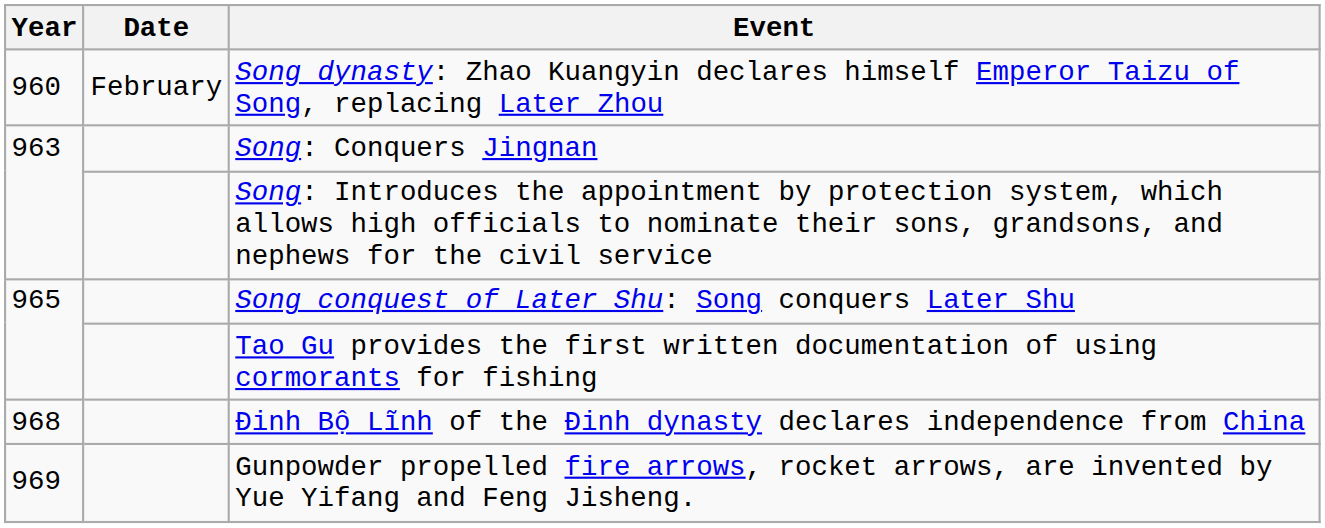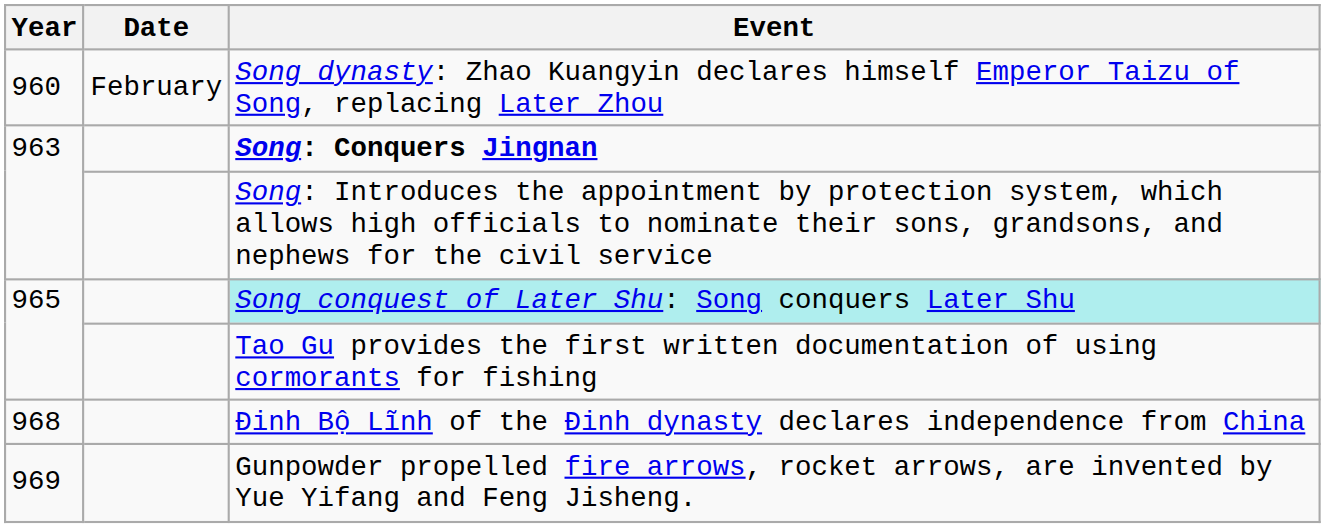(416, 148) normal -> (416, 148) bold
(655, 301) no background -> (655, 301) paleturquoise background
